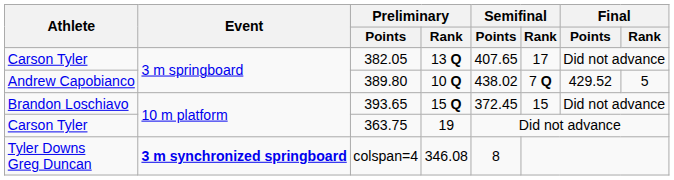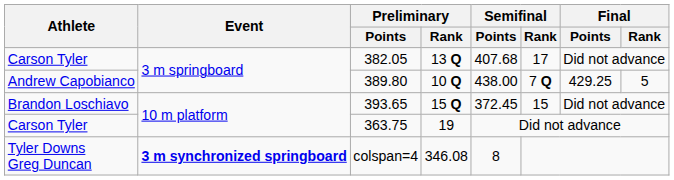(496, 59) 407.65 -> (496, 59) 407.68
(496, 82) 438.02 -> (496, 82) 438.00
(590, 82) 429.52 -> (590, 82) 429.25
